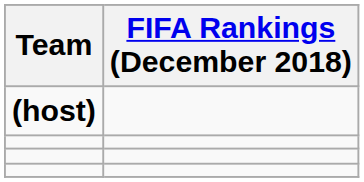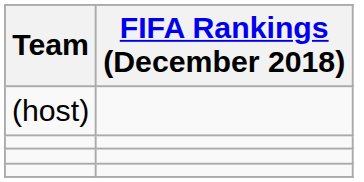(54, 110) bold -> (51, 110) normal
